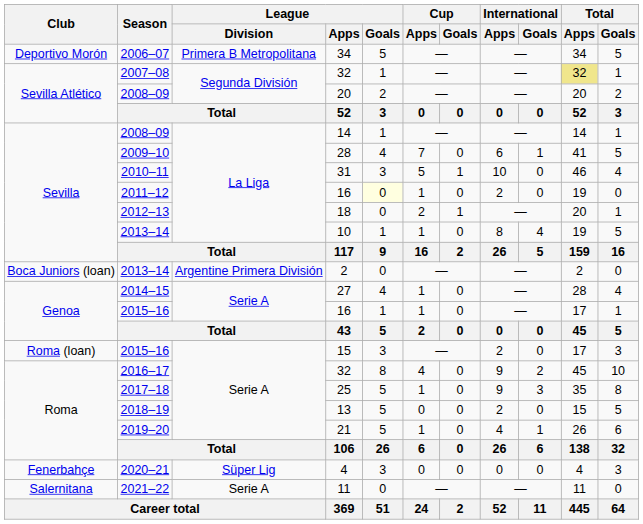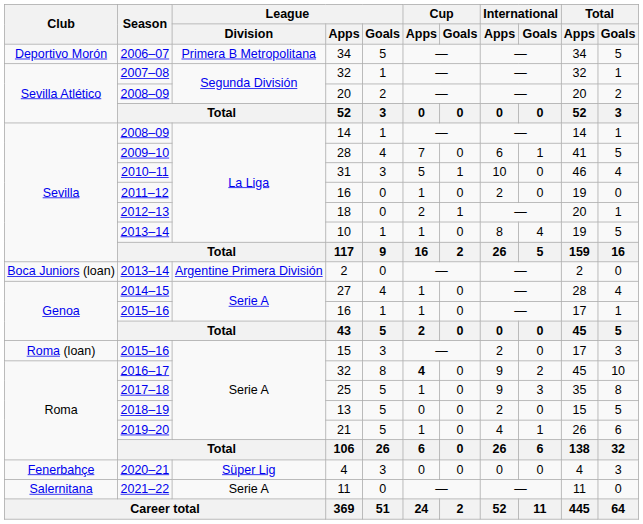(579, 73) khaki background -> (579, 73) no background
(383, 192) lightyellow background -> (383, 192) no background
(421, 370) normal -> (421, 370) bold
